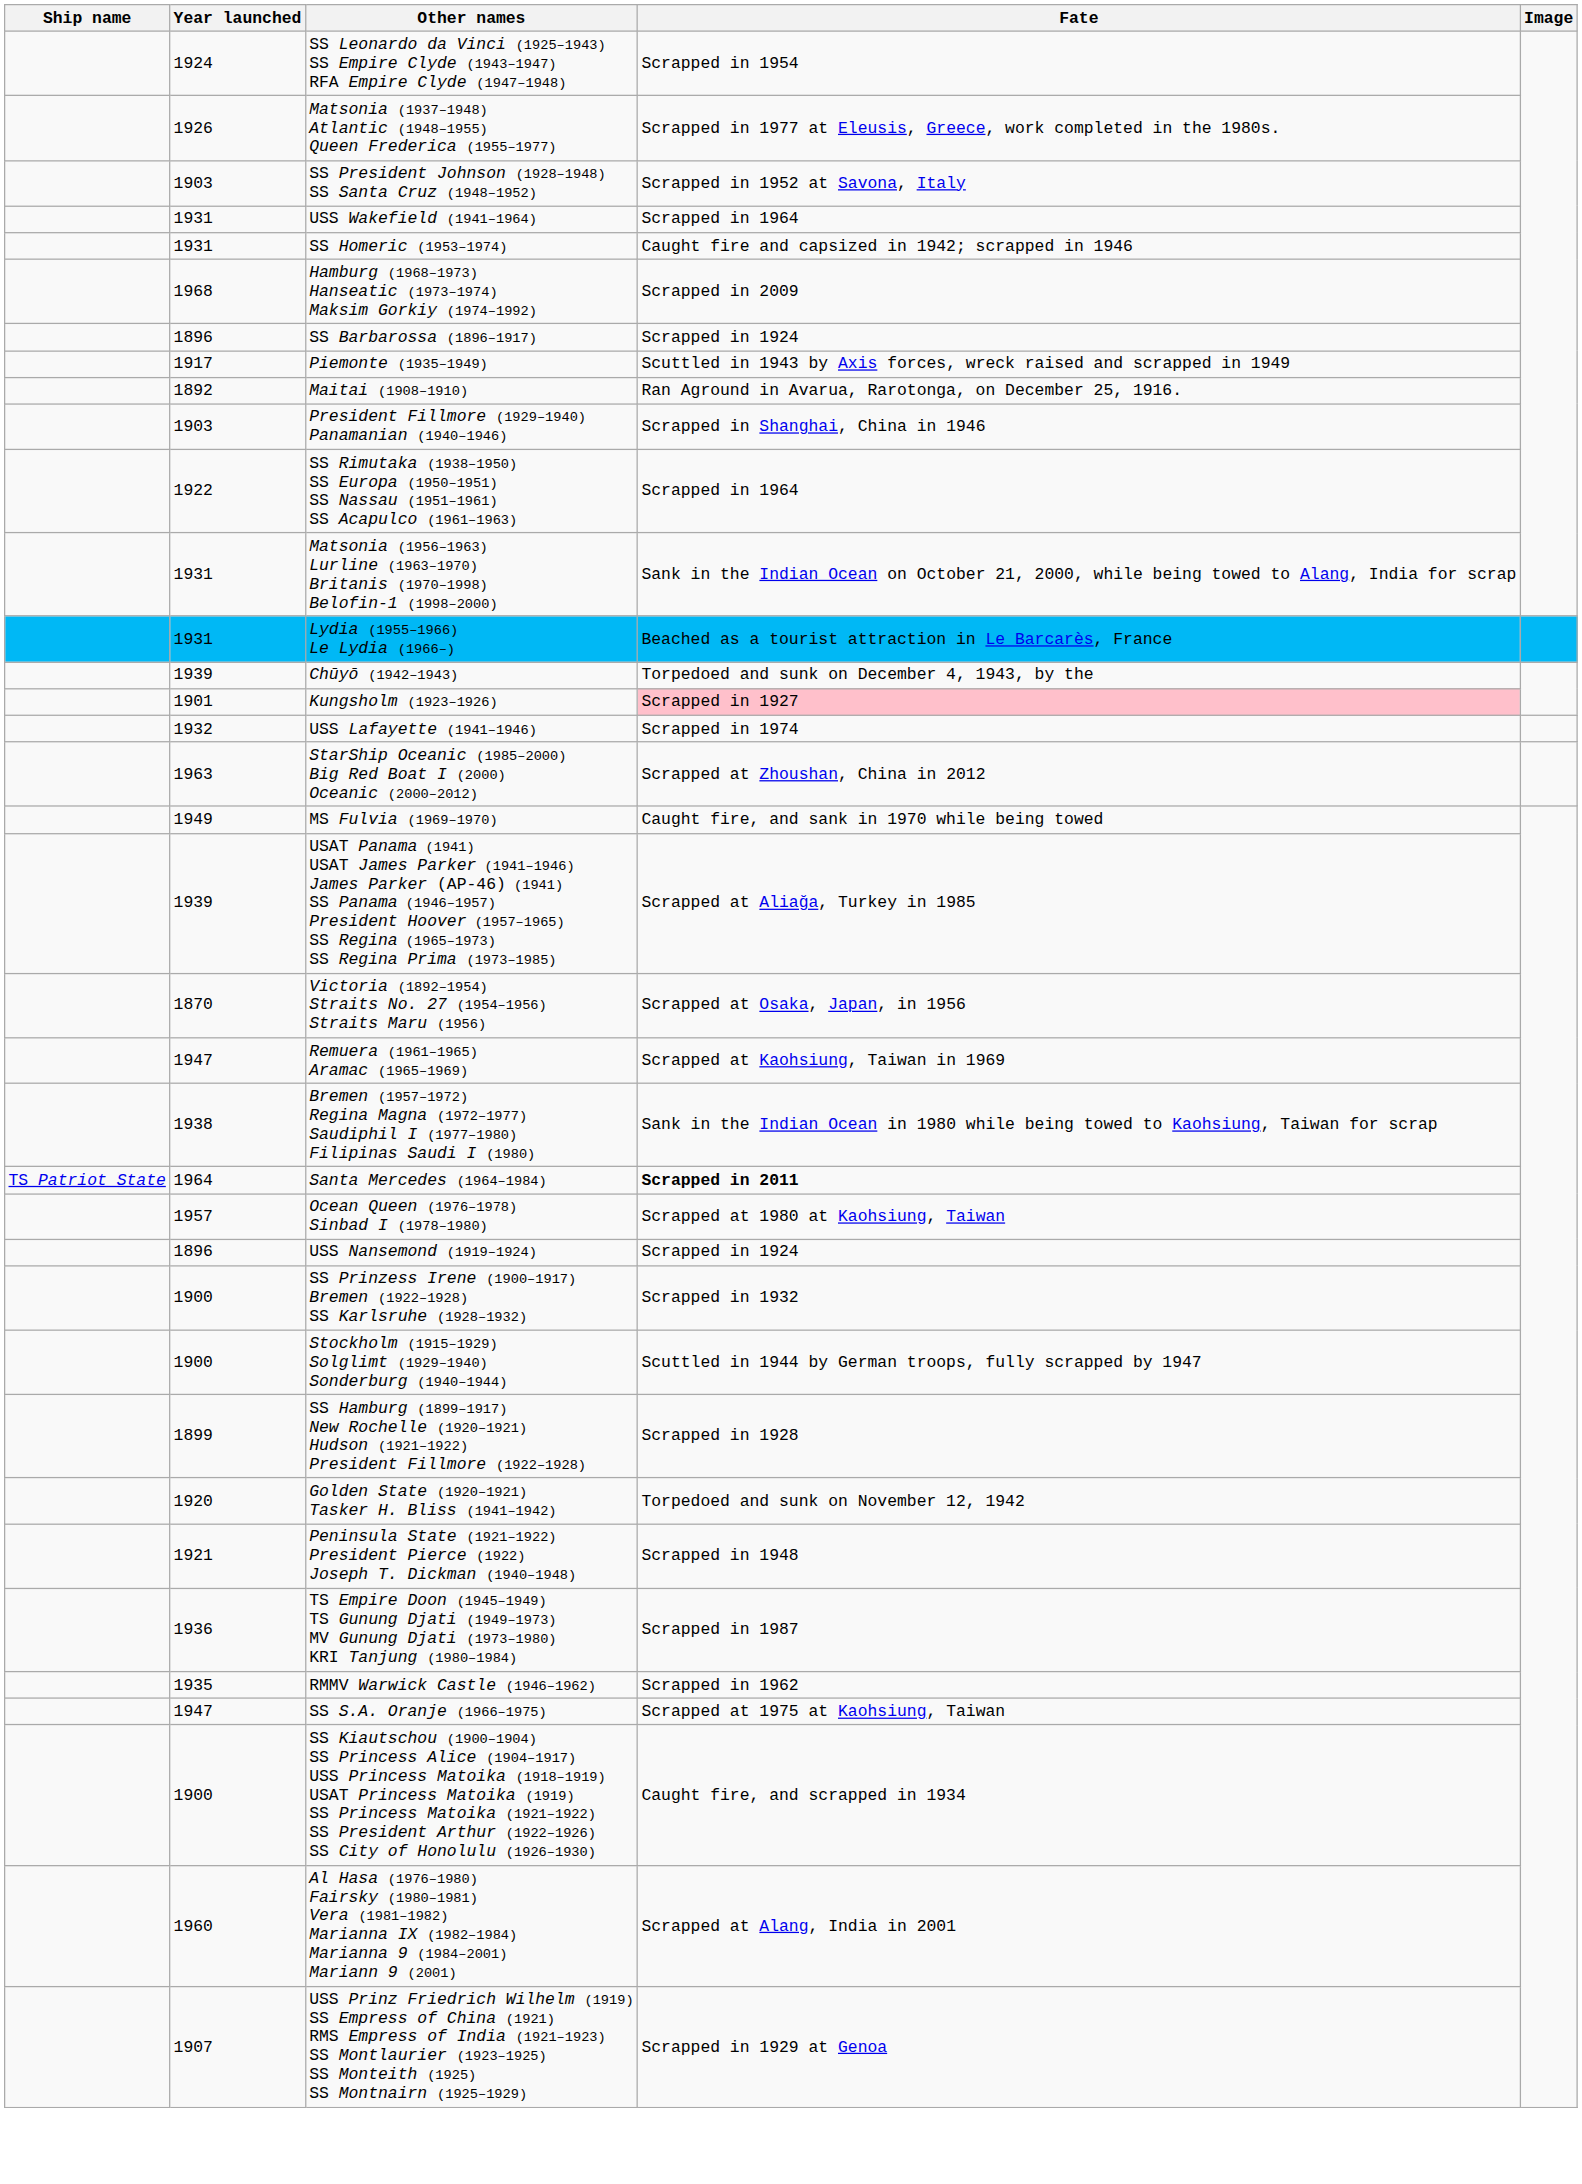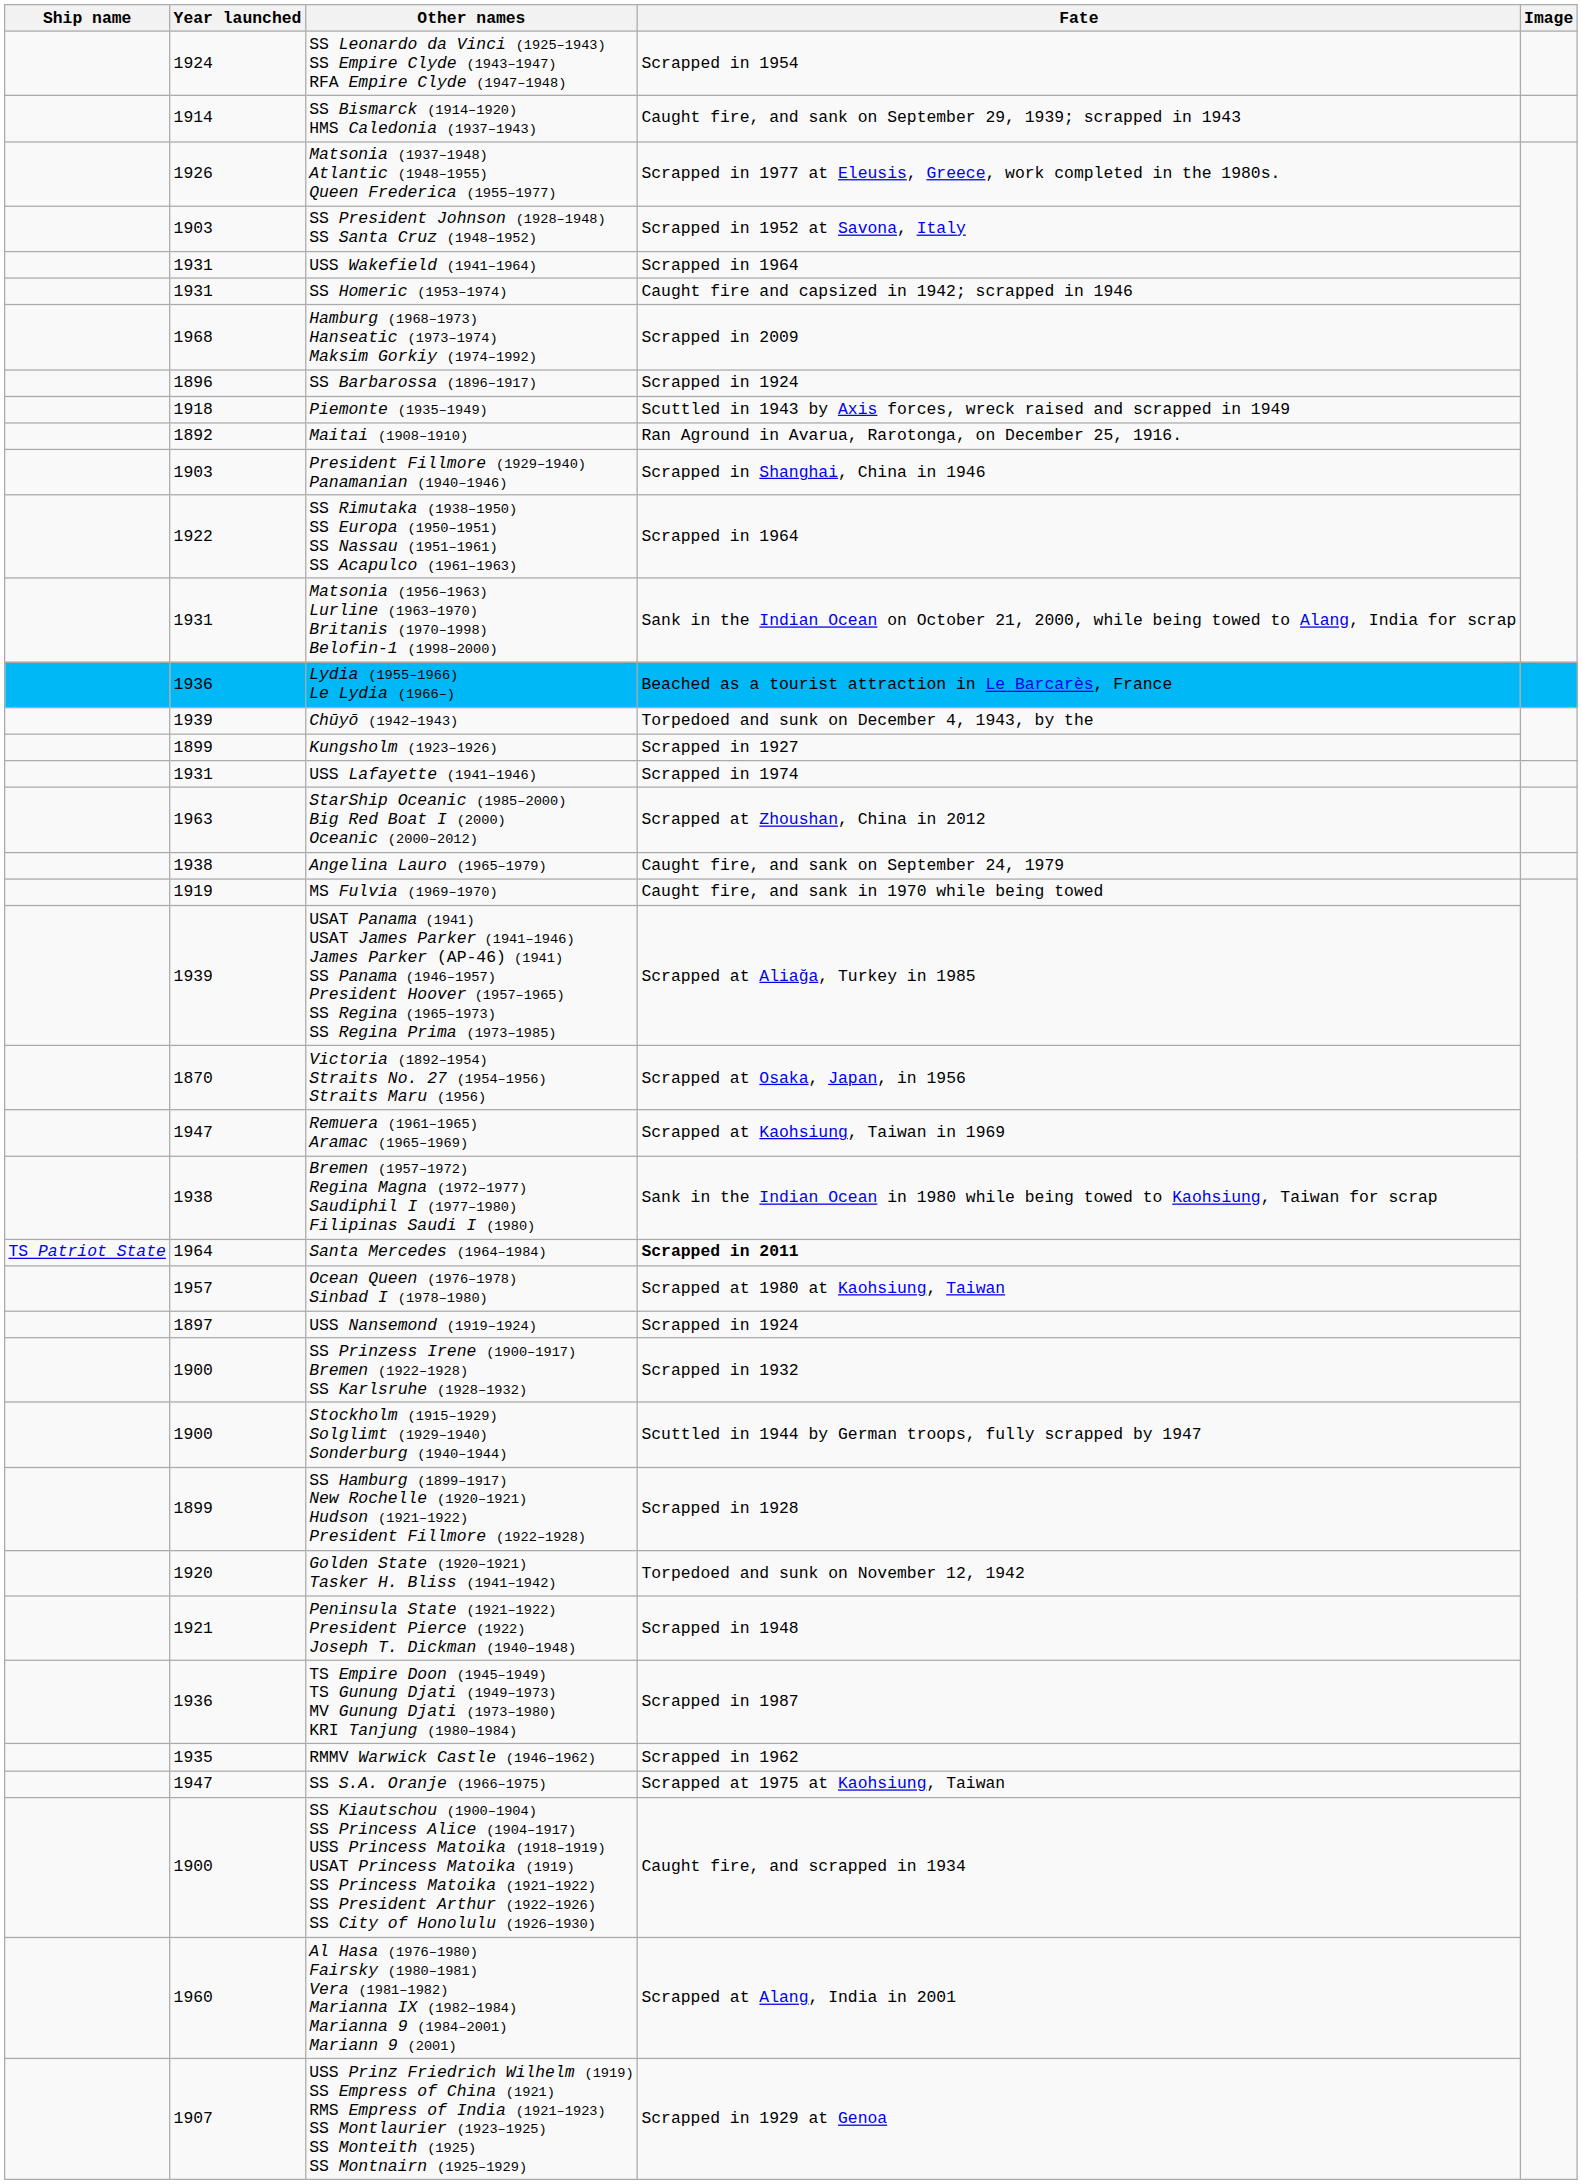+ row: (423, 119)
(193, 364) 1917 -> (193, 409) 1918
(193, 639) 1931 -> (193, 685) 1936
(193, 702) 1901 -> (193, 748) 1899
(720, 702) pink background -> (720, 748) no background
(193, 729) 1932 -> (193, 774) 1931
+ row: (428, 865)
(193, 820) 1949 -> (193, 892) 1919
(193, 1252) 1896 -> (193, 1325) 1897
